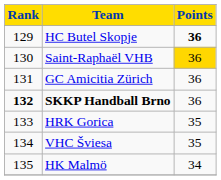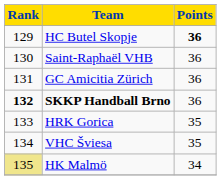(195, 57) gold background -> (195, 57) no background
(23, 164) no background -> (23, 164) khaki background
